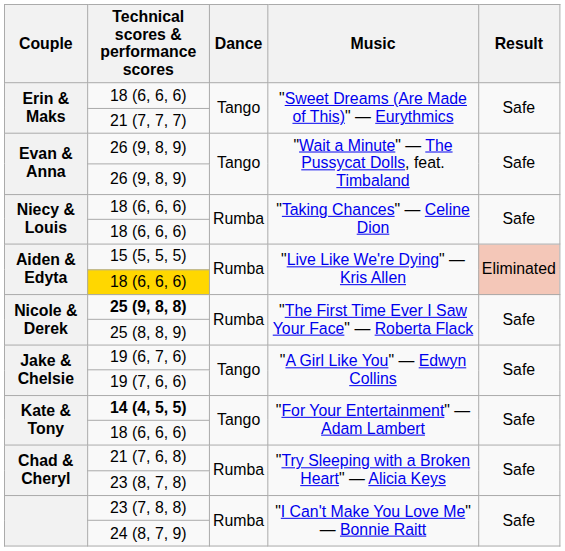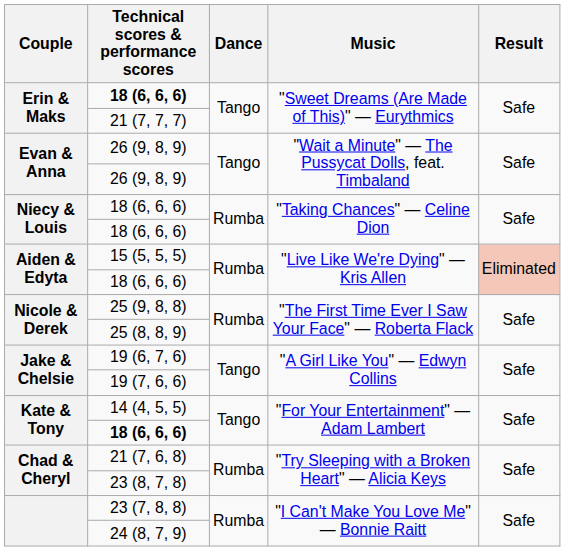(148, 95) normal -> (148, 95) bold
(148, 282) gold background -> (148, 282) no background
(148, 307) bold -> (148, 307) normal
(148, 407) bold -> (148, 407) normal
(148, 432) normal -> (148, 432) bold
